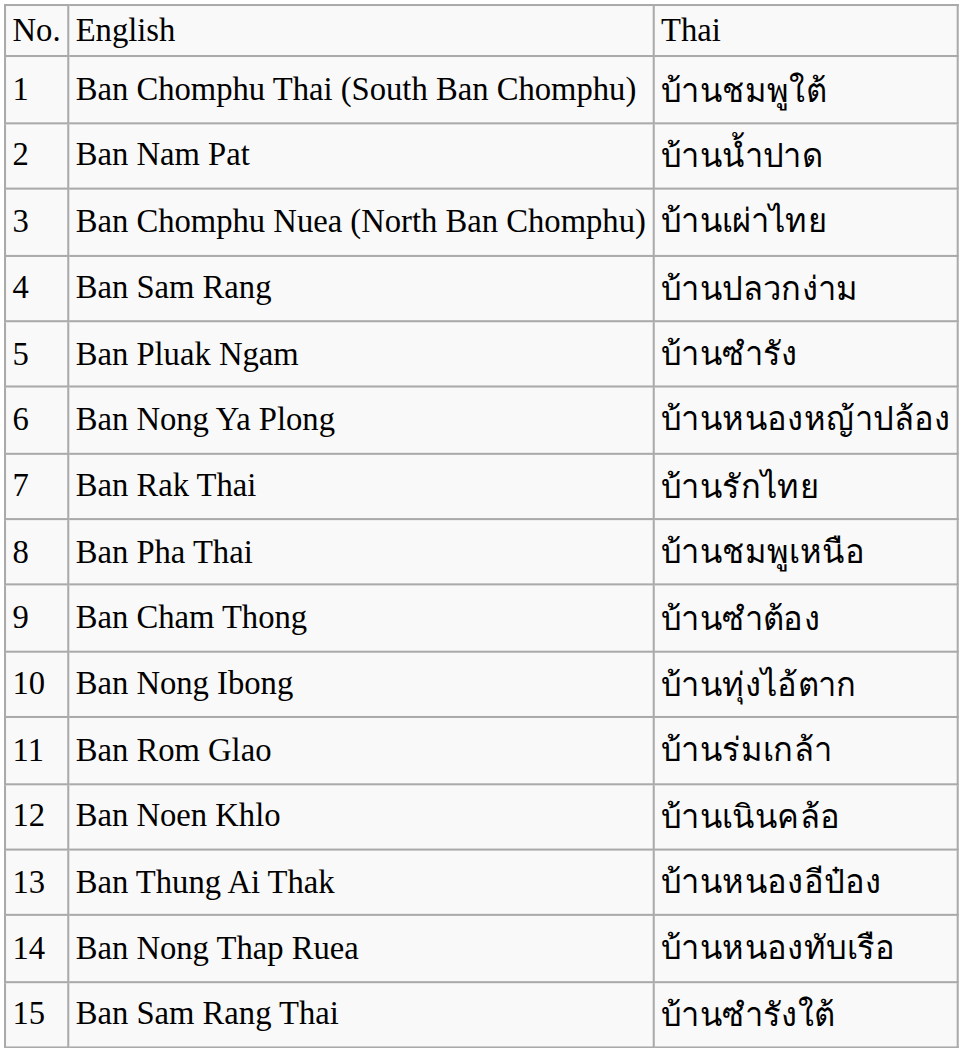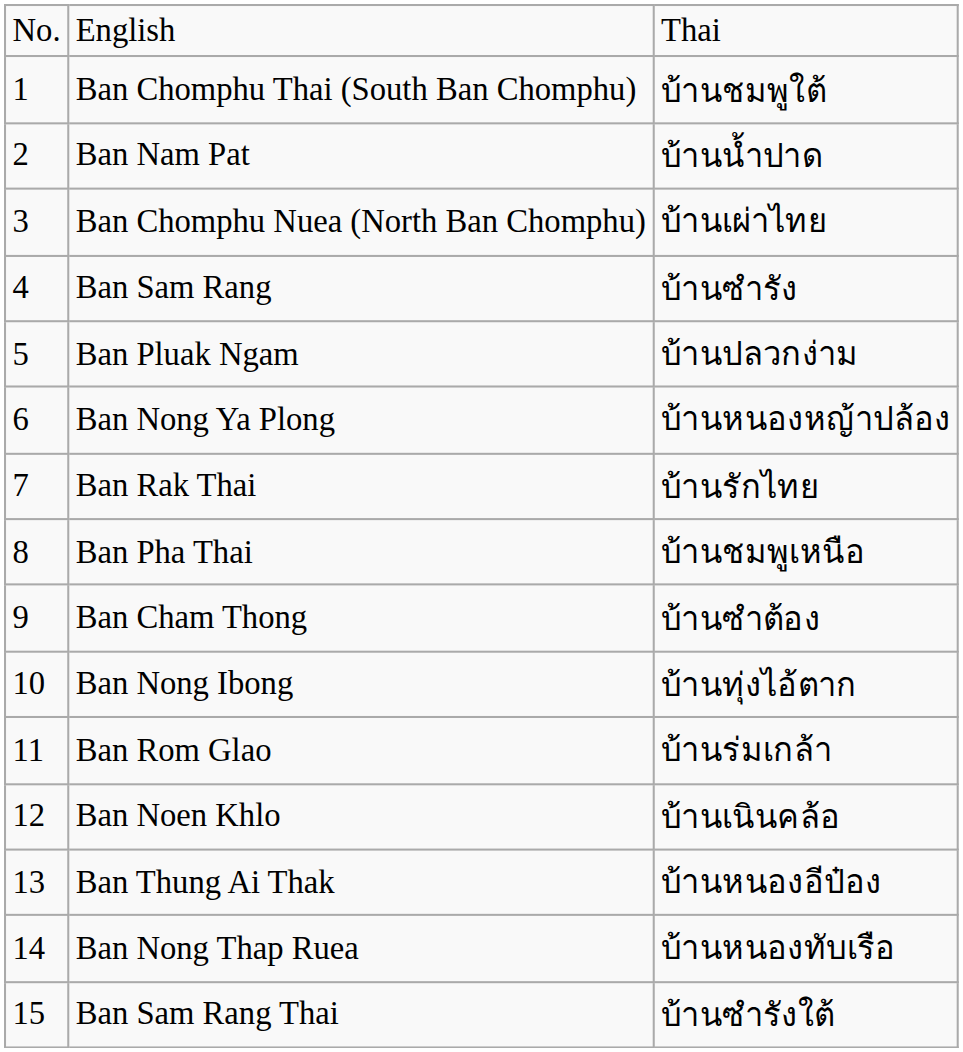(760, 288) บ้านปลวกง่าม -> (729, 288) บ้านซำรัง
(729, 354) บ้านซำรัง -> (760, 354) บ้านปลวกง่าม
